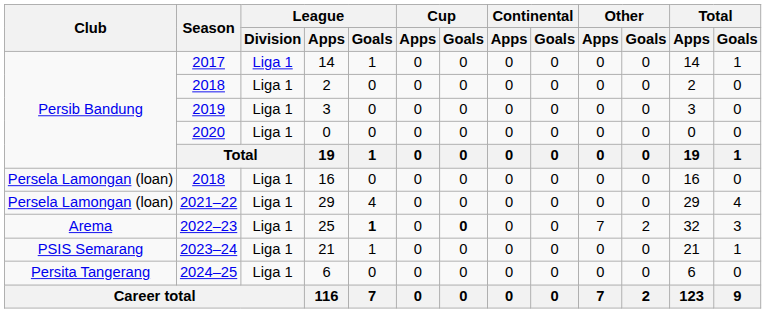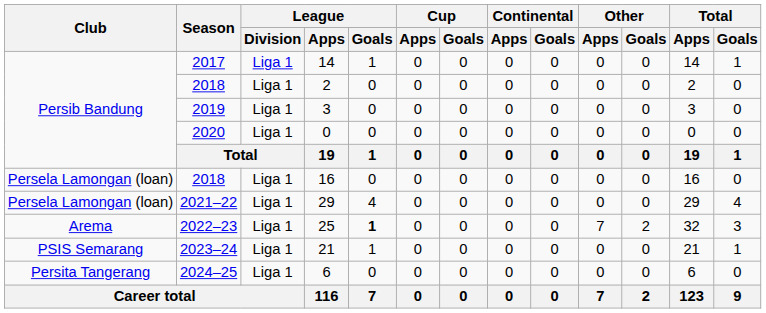(463, 226) bold -> (463, 226) normal
